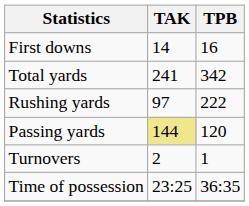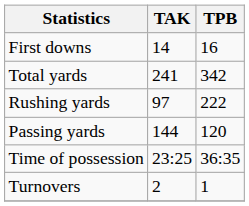(165, 130) khaki background -> (165, 130) no background
rows swapped: (44, 158) <-> (76, 186)
